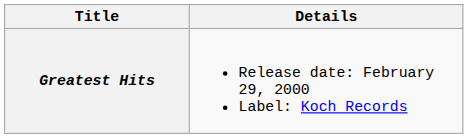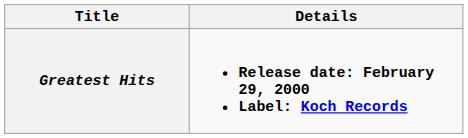(326, 90) normal -> (326, 90) bold
